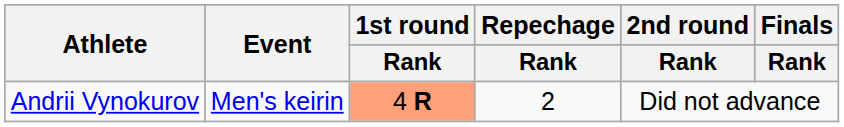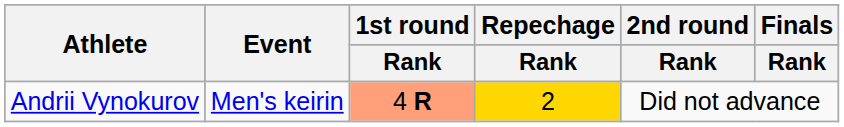(548, 102) no background -> (548, 102) gold background
